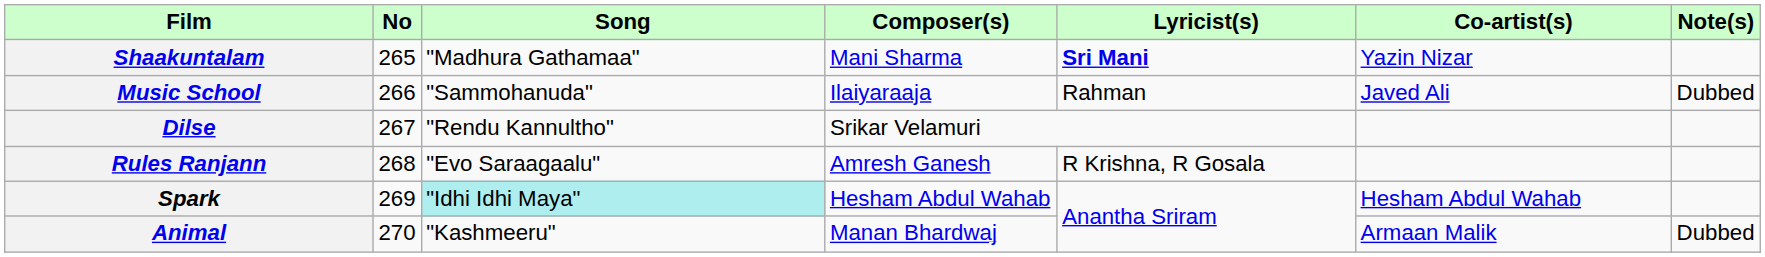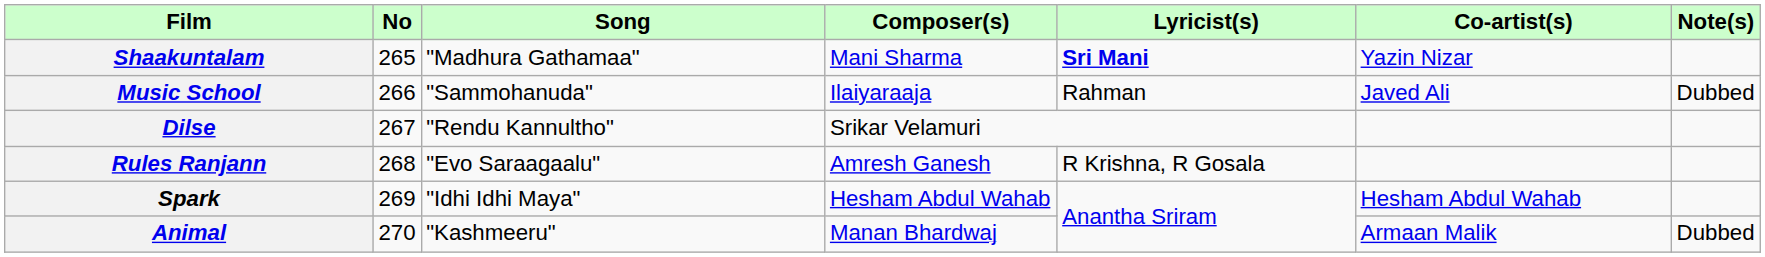(503, 198) paleturquoise background -> (503, 198) no background
